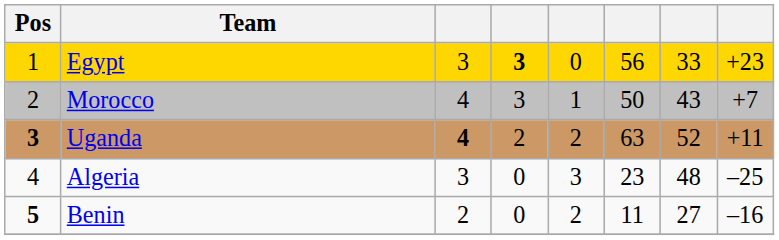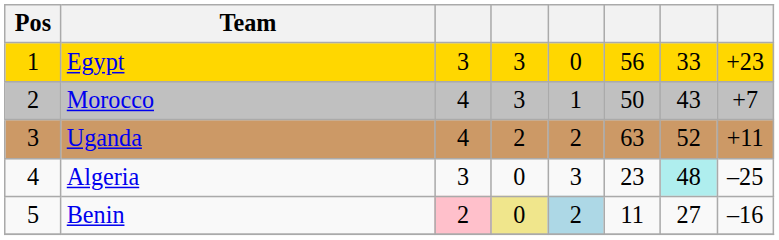(519, 61) bold -> (519, 61) normal
(33, 138) bold -> (33, 138) normal
(463, 138) bold -> (463, 138) normal
(689, 176) no background -> (689, 176) paleturquoise background
(33, 215) bold -> (33, 215) normal
(463, 215) no background -> (463, 215) pink background
(519, 215) no background -> (519, 215) khaki background
(576, 215) no background -> (576, 215) lightblue background
